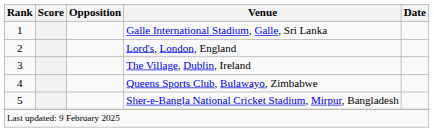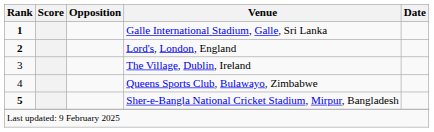(20, 30) normal -> (20, 30) bold
(20, 48) normal -> (20, 48) bold
(20, 100) normal -> (20, 100) bold
